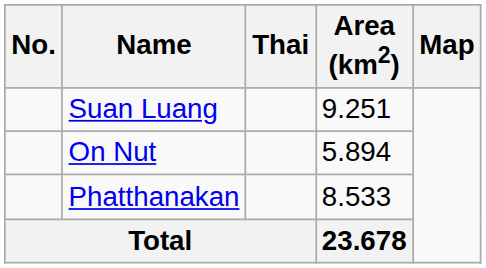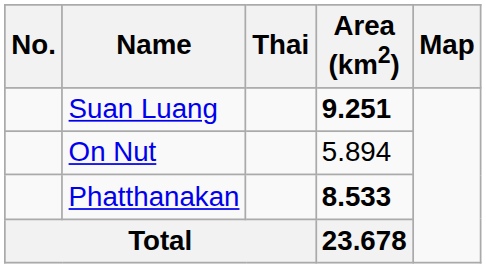(364, 109) normal -> (364, 109) bold
(364, 197) normal -> (364, 197) bold
